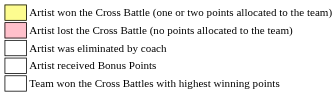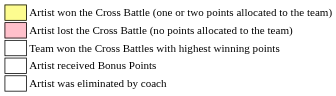rows swapped: (155, 83) <-> (98, 48)
